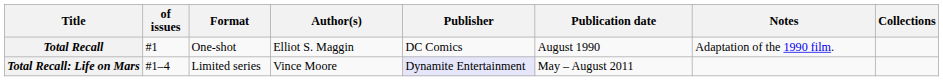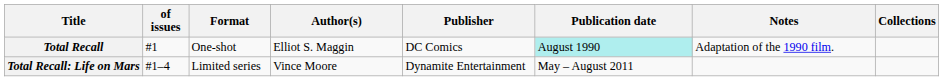(569, 47) no background -> (569, 47) paleturquoise background
(465, 66) lavender background -> (465, 66) no background
